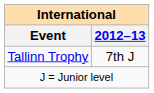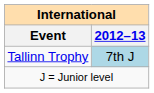(120, 56) no background -> (120, 56) lightblue background
